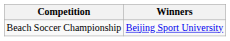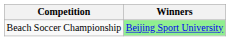(175, 28) no background -> (175, 28) lightgreen background
